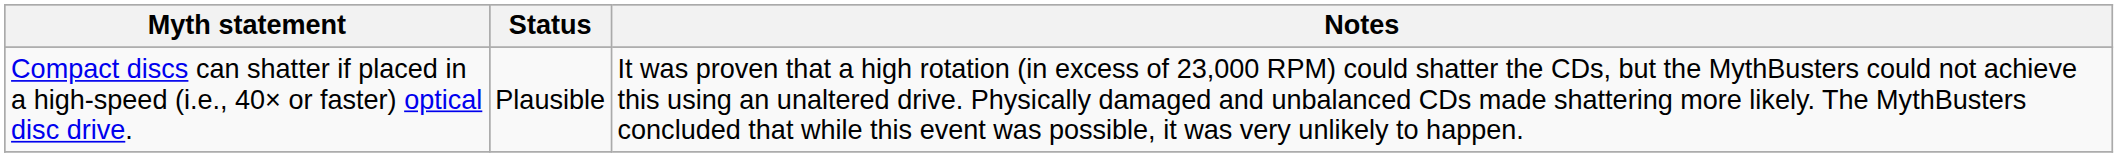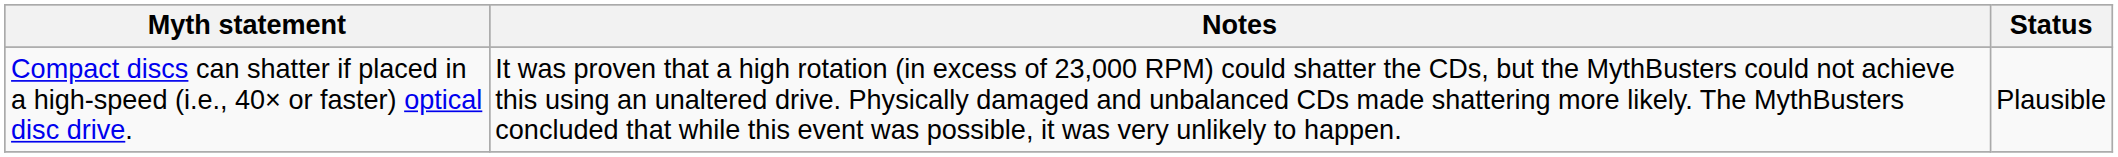columns swapped: (550, 25) <-> (1362, 25)
